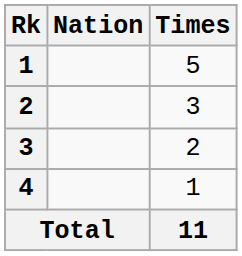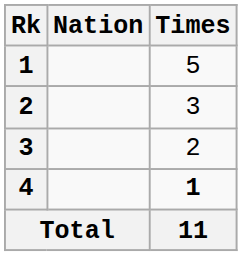(193, 189) normal -> (193, 189) bold
